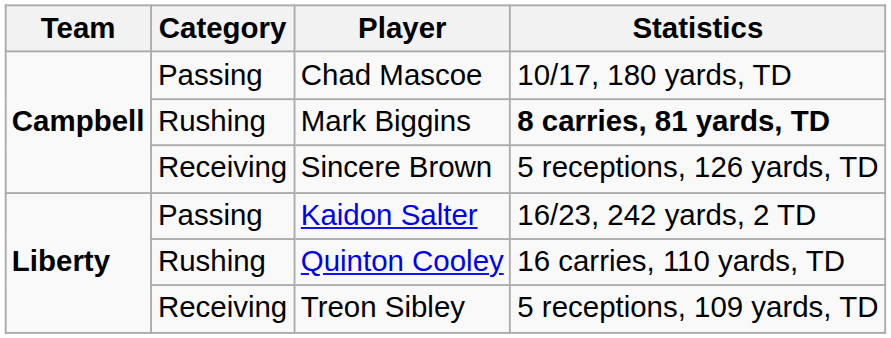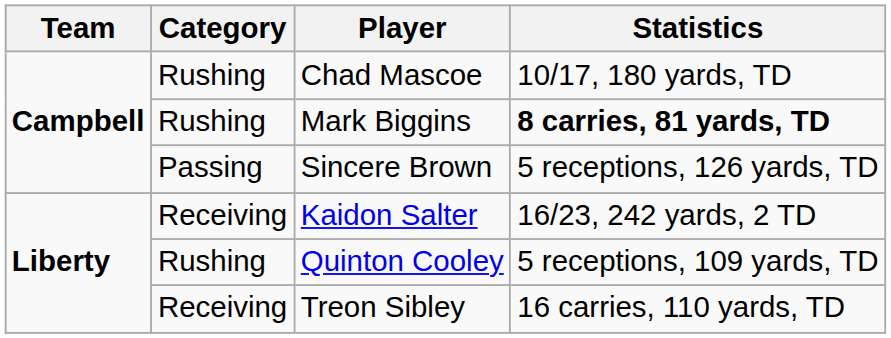(210, 74) Passing -> (212, 74) Rushing
(223, 168) Receiving -> (210, 168) Passing
(210, 215) Passing -> (223, 215) Receiving
(681, 261) 16 carries, 110 yards, TD -> (698, 261) 5 receptions, 109 yards, TD
(698, 308) 5 receptions, 109 yards, TD -> (681, 308) 16 carries, 110 yards, TD
